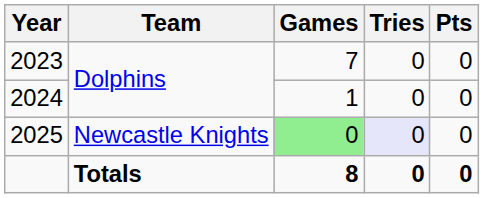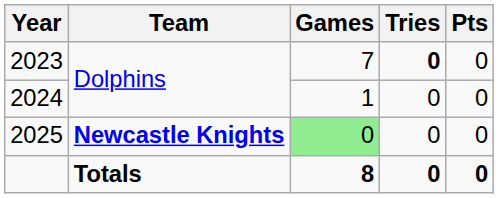(418, 60) normal -> (434, 60) bold
(171, 135) normal -> (179, 135) bold
(418, 135) lavender background -> (434, 135) no background
